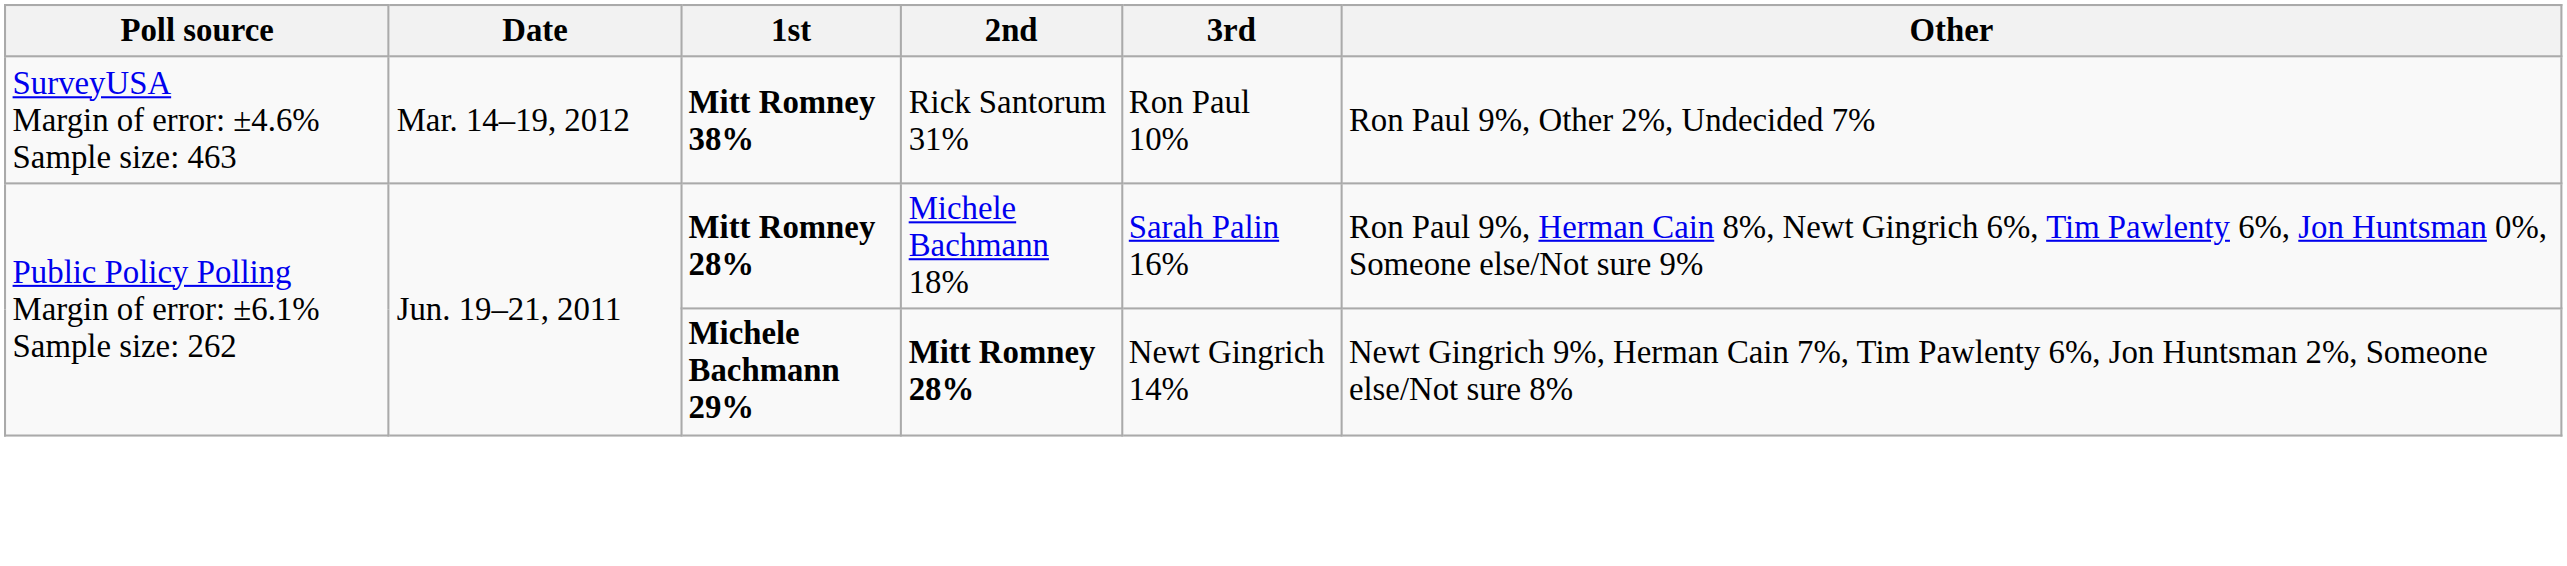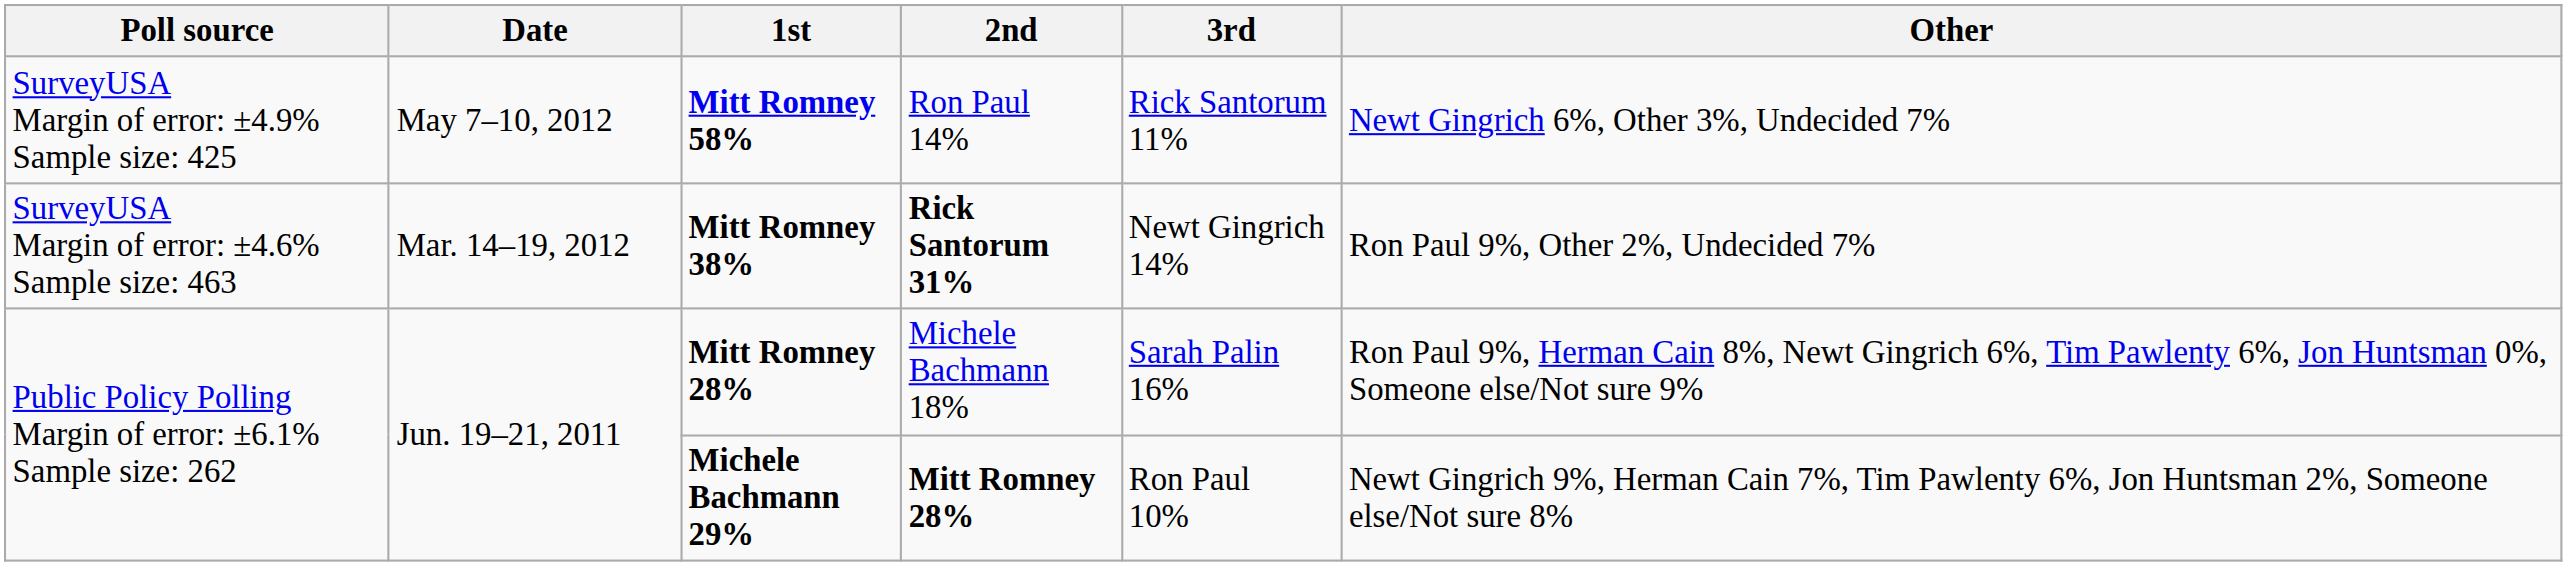+ row: (782, 119)
(1008, 119) normal -> (979, 245) bold
(1189, 119) Ron Paul 10% -> (1227, 245) Newt Gingrich 14%
(1227, 371) Newt Gingrich 14% -> (1189, 496) Ron Paul 10%
